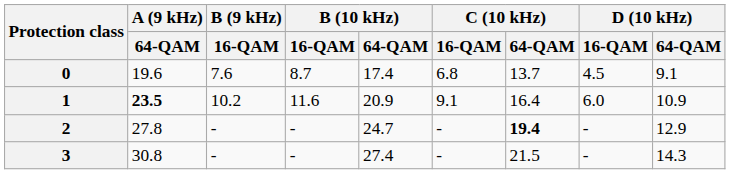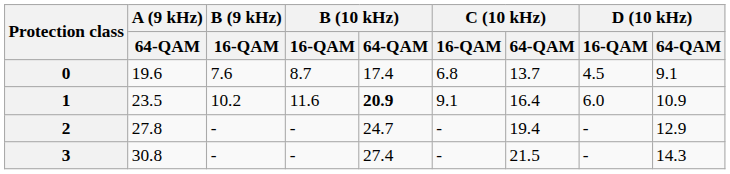(147, 100) bold -> (147, 100) normal
(378, 100) normal -> (378, 100) bold
(525, 127) bold -> (525, 127) normal
